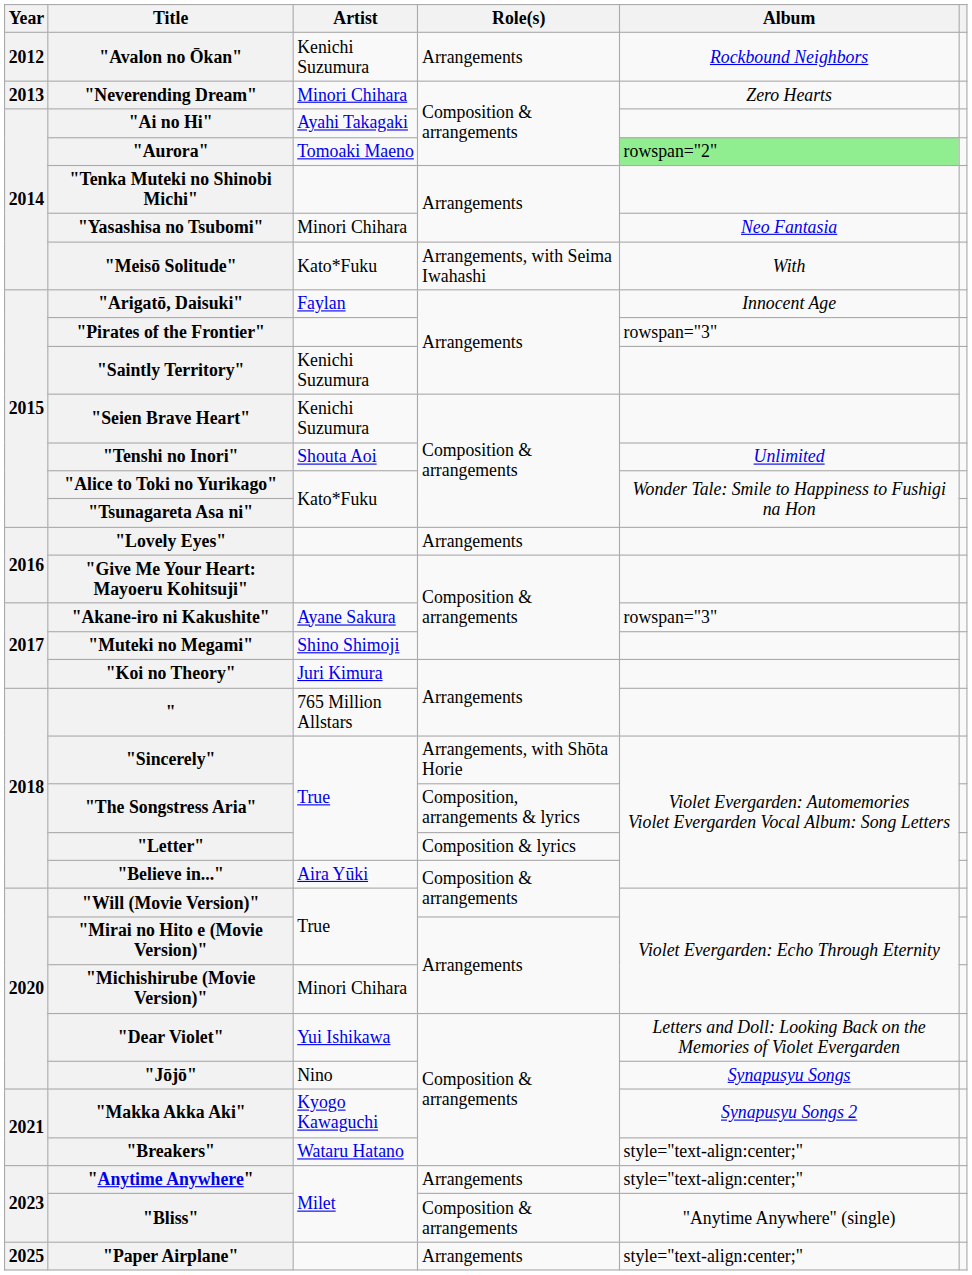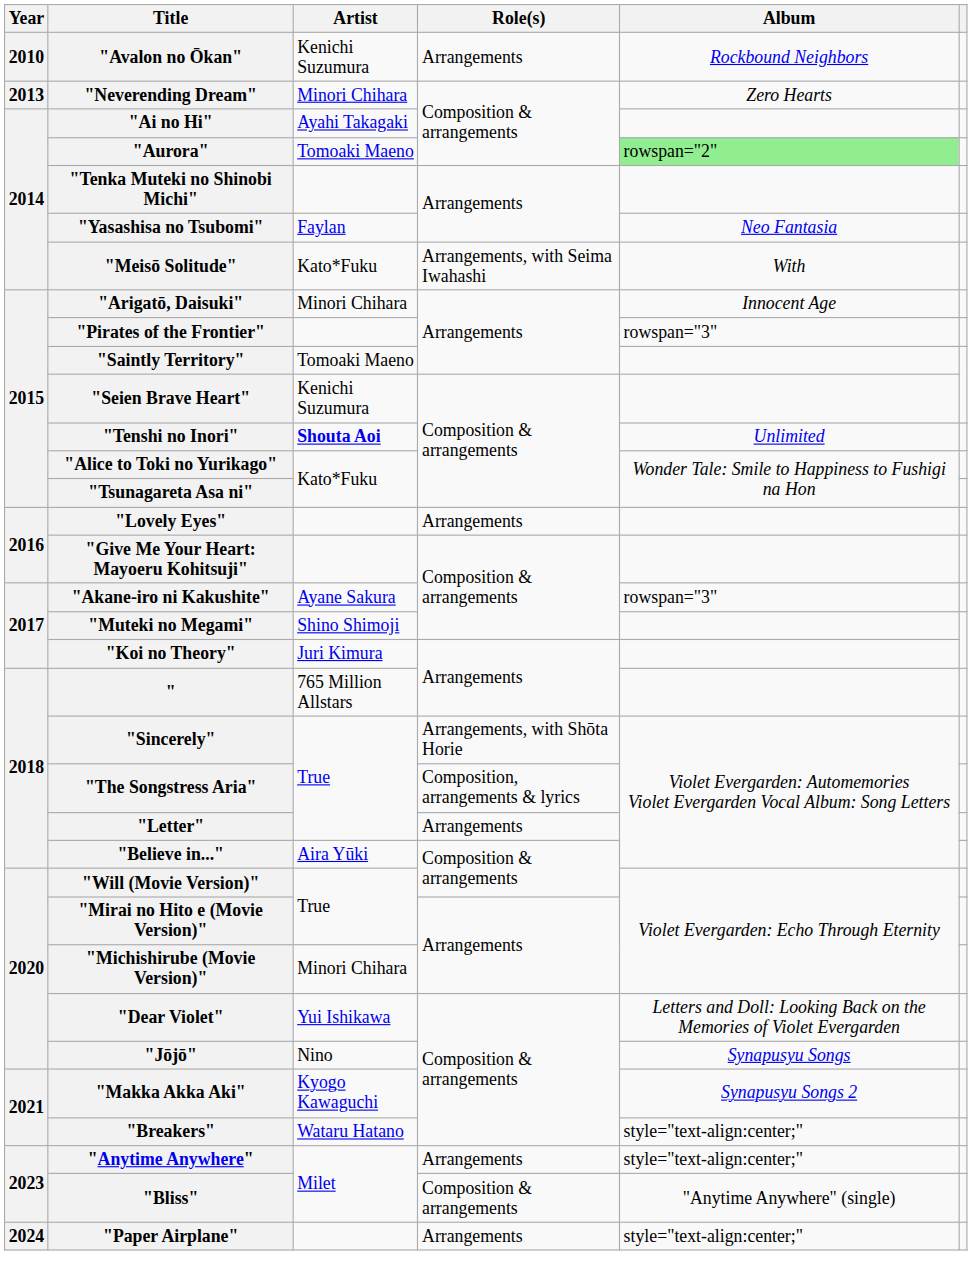(26, 56) 2012 -> (26, 56) 2010
(352, 227) Minori Chihara -> (321, 227) Faylan
(321, 303) Faylan -> (352, 303) Minori Chihara
(333, 370) Kenichi Suzumura -> (356, 360) Tomoaki Maeno
(337, 456) normal -> (339, 436) bold
(499, 846) Composition & lyrics -> (472, 826) Arrangements
(26, 1255) 2025 -> (26, 1235) 2024
